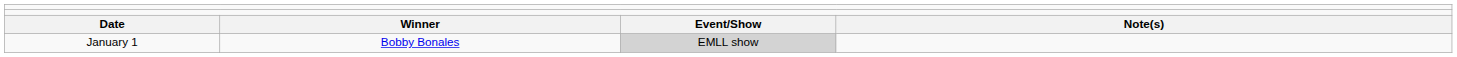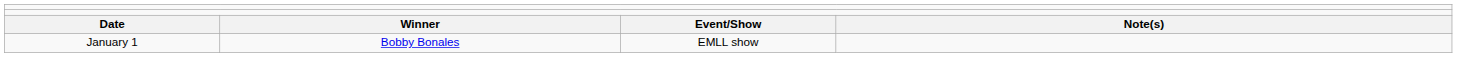(728, 43) lightgrey background -> (728, 43) no background
